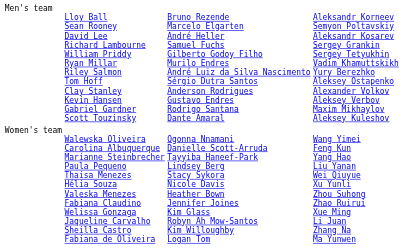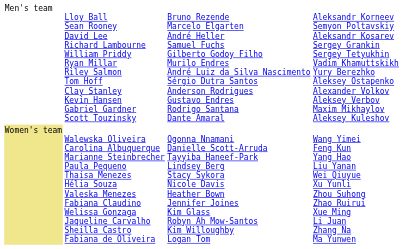(33, 130) no background -> (33, 130) khaki background
